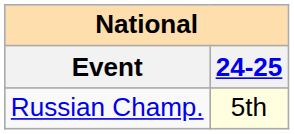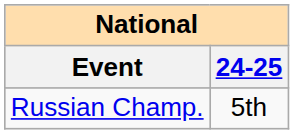(249, 107) lightyellow background -> (249, 107) no background
